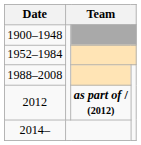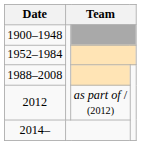(101, 102) bold -> (101, 102) normal
